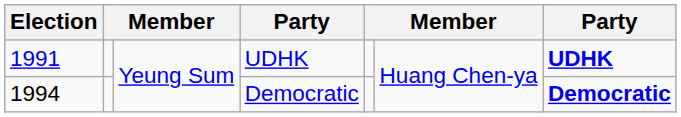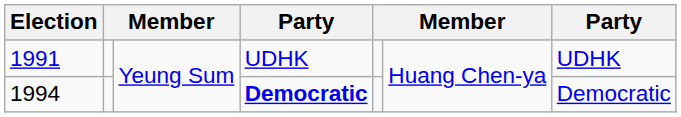(581, 58) bold -> (589, 58) normal
(302, 93) normal -> (306, 93) bold
(609, 93) bold -> (614, 93) normal
